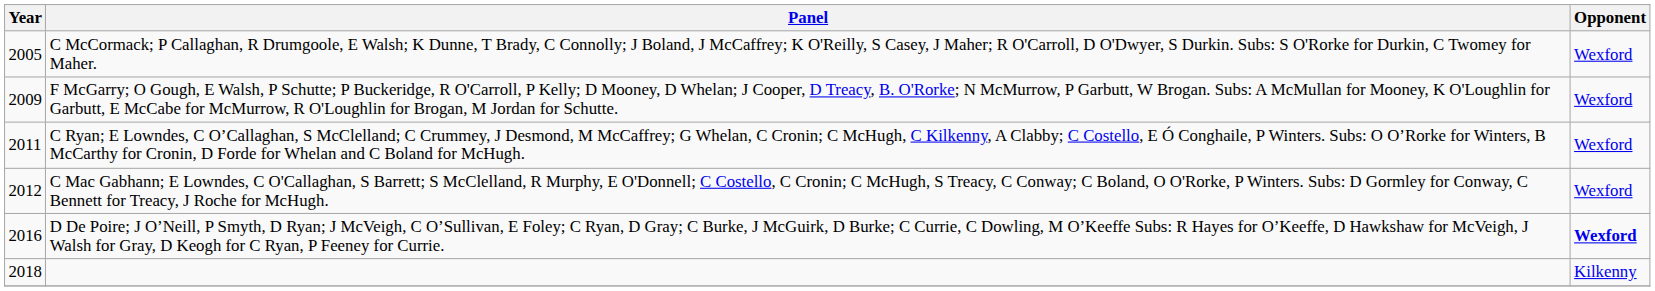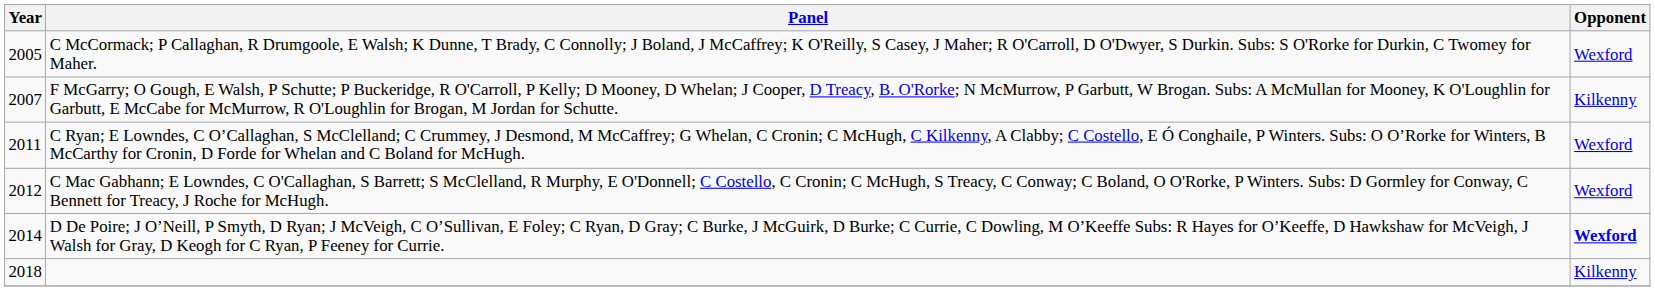(25, 99) 2009 -> (25, 99) 2007
(1603, 99) Wexford -> (1605, 99) Kilkenny
(25, 236) 2016 -> (25, 236) 2014
